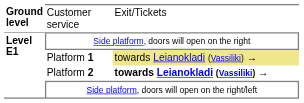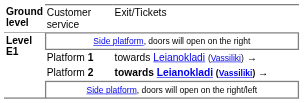(186, 57) khaki background -> (186, 57) no background
